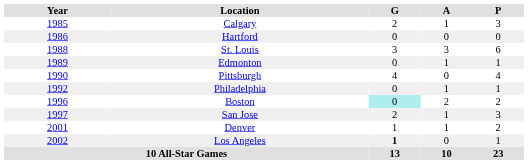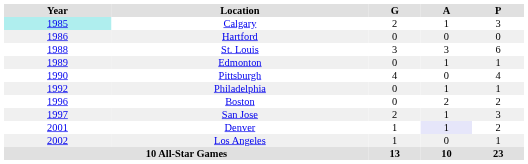(57, 23) no background -> (57, 23) paleturquoise background
(395, 101) paleturquoise background -> (395, 101) no background
(446, 127) no background -> (446, 127) lavender background
(395, 140) bold -> (395, 140) normal
